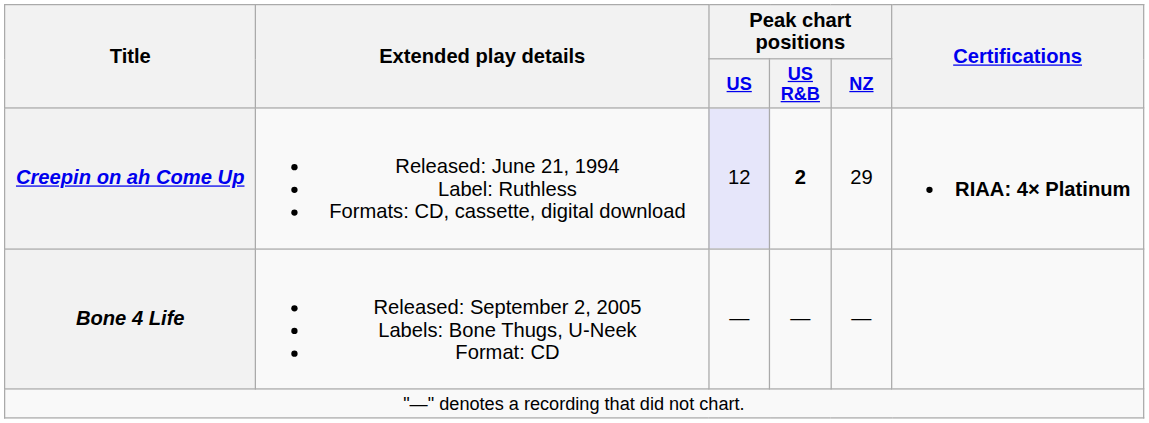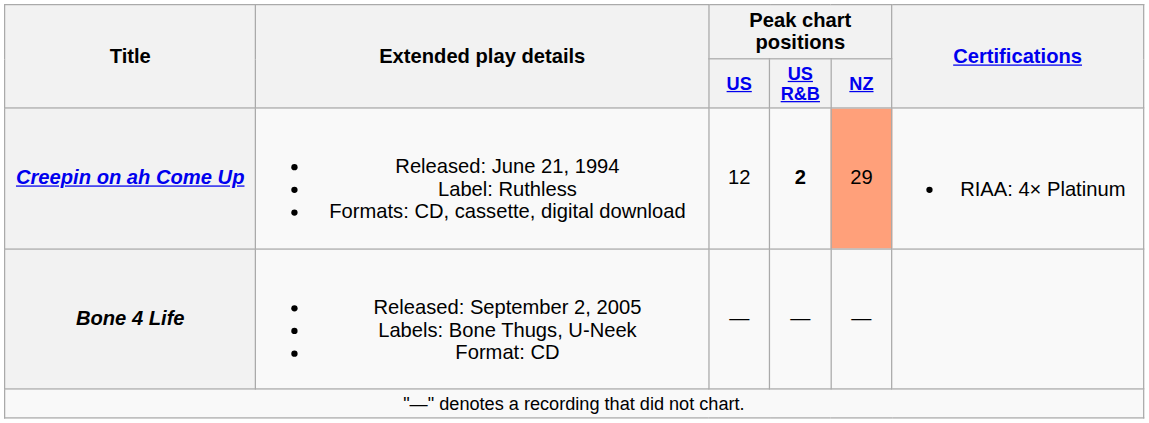(739, 178) lavender background -> (739, 178) no background
(861, 178) no background -> (861, 178) lightsalmon background
(1018, 190) bold -> (1018, 190) normal
